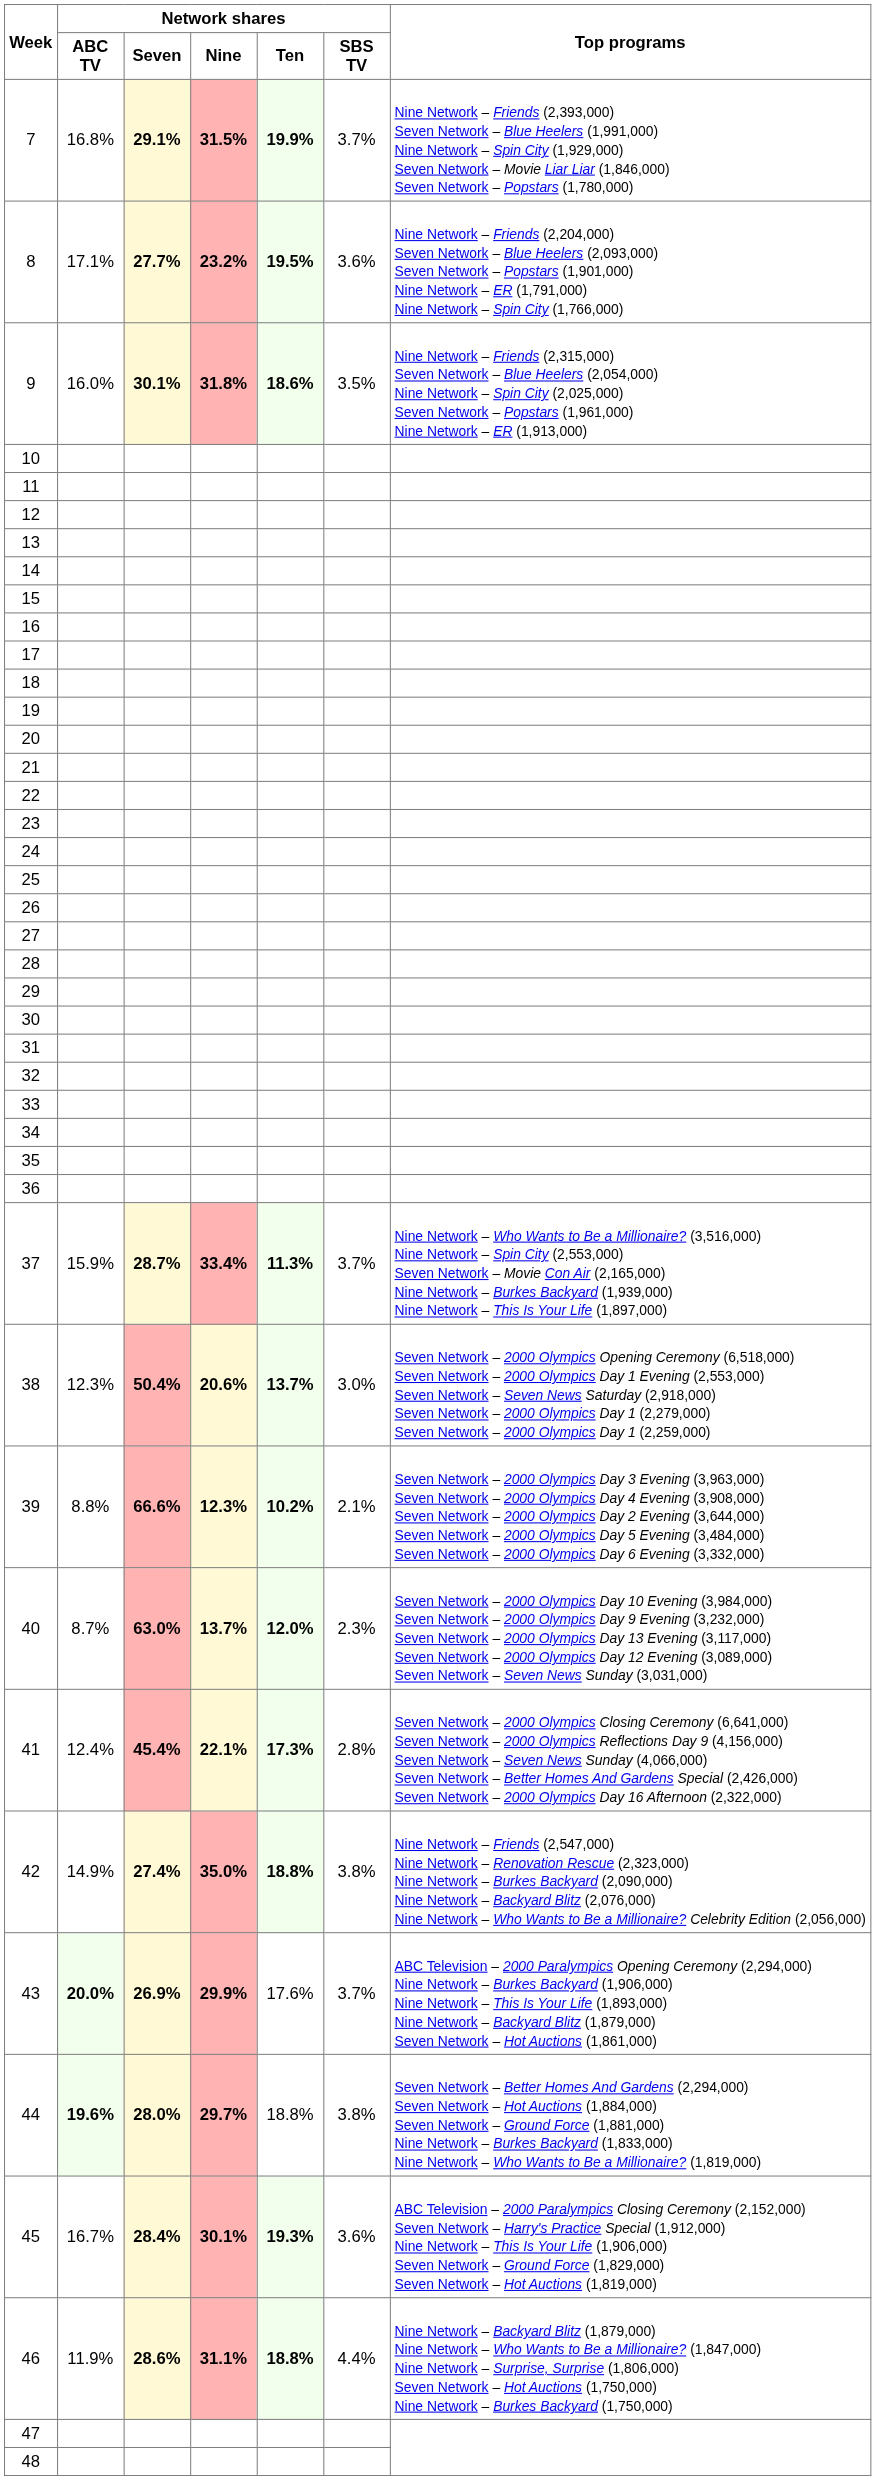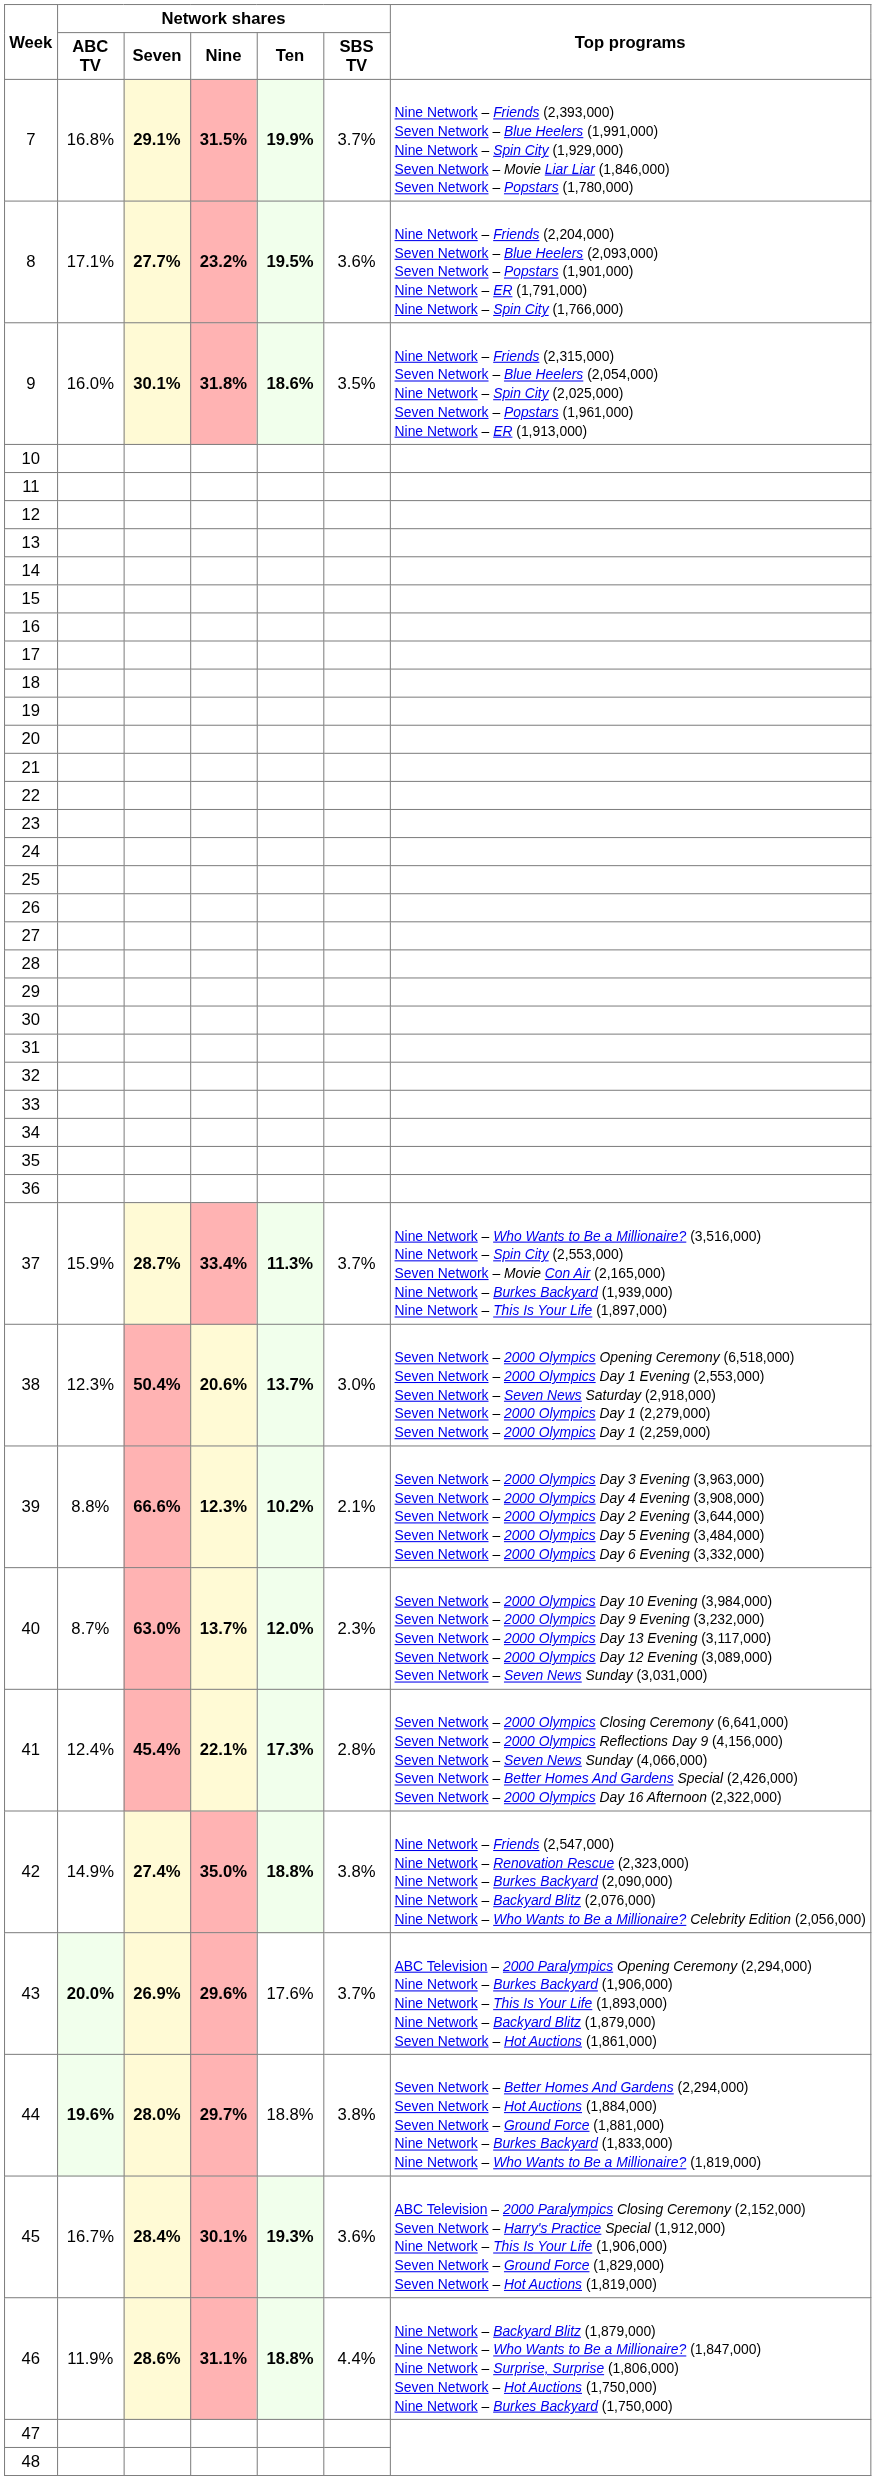(223, 1993) 29.9% -> (223, 1993) 29.6%
